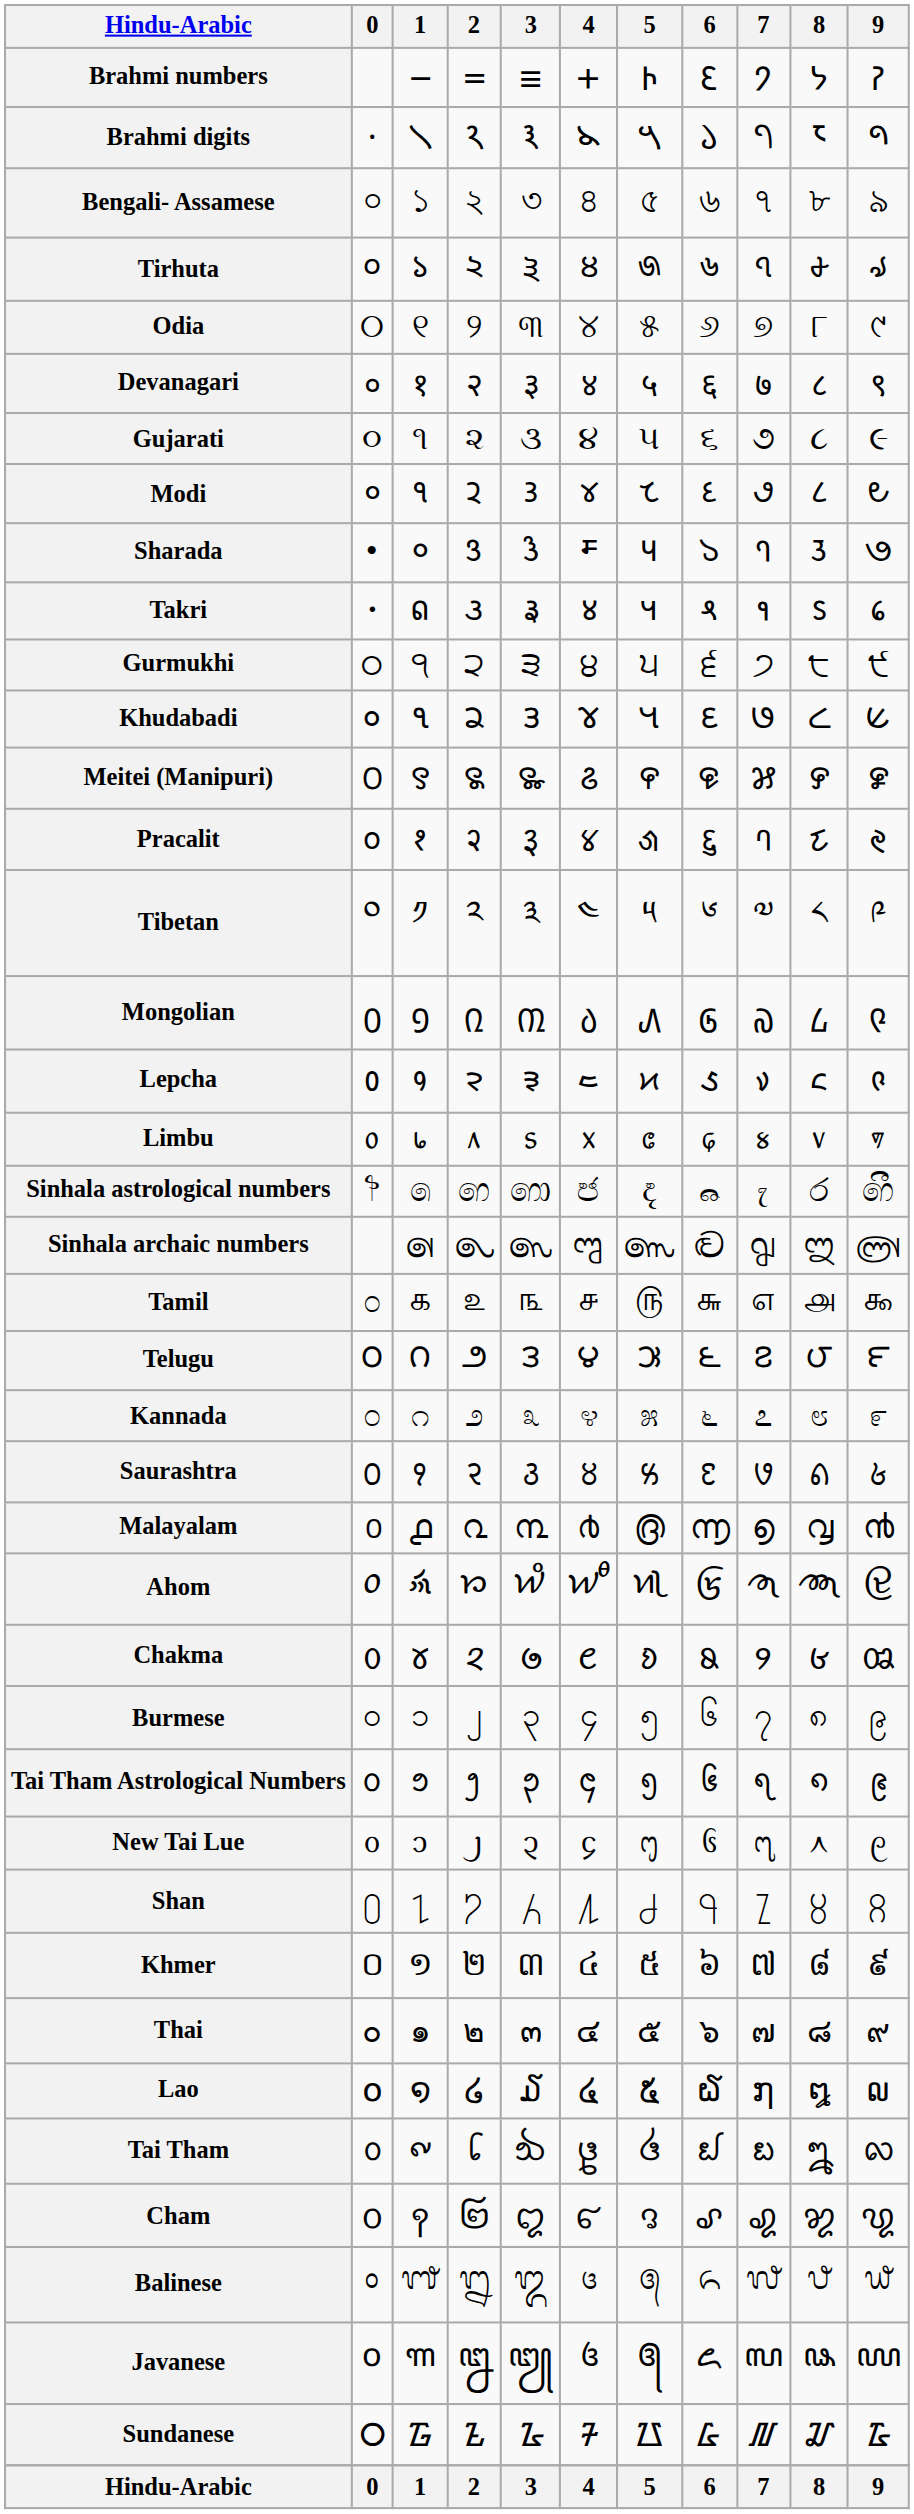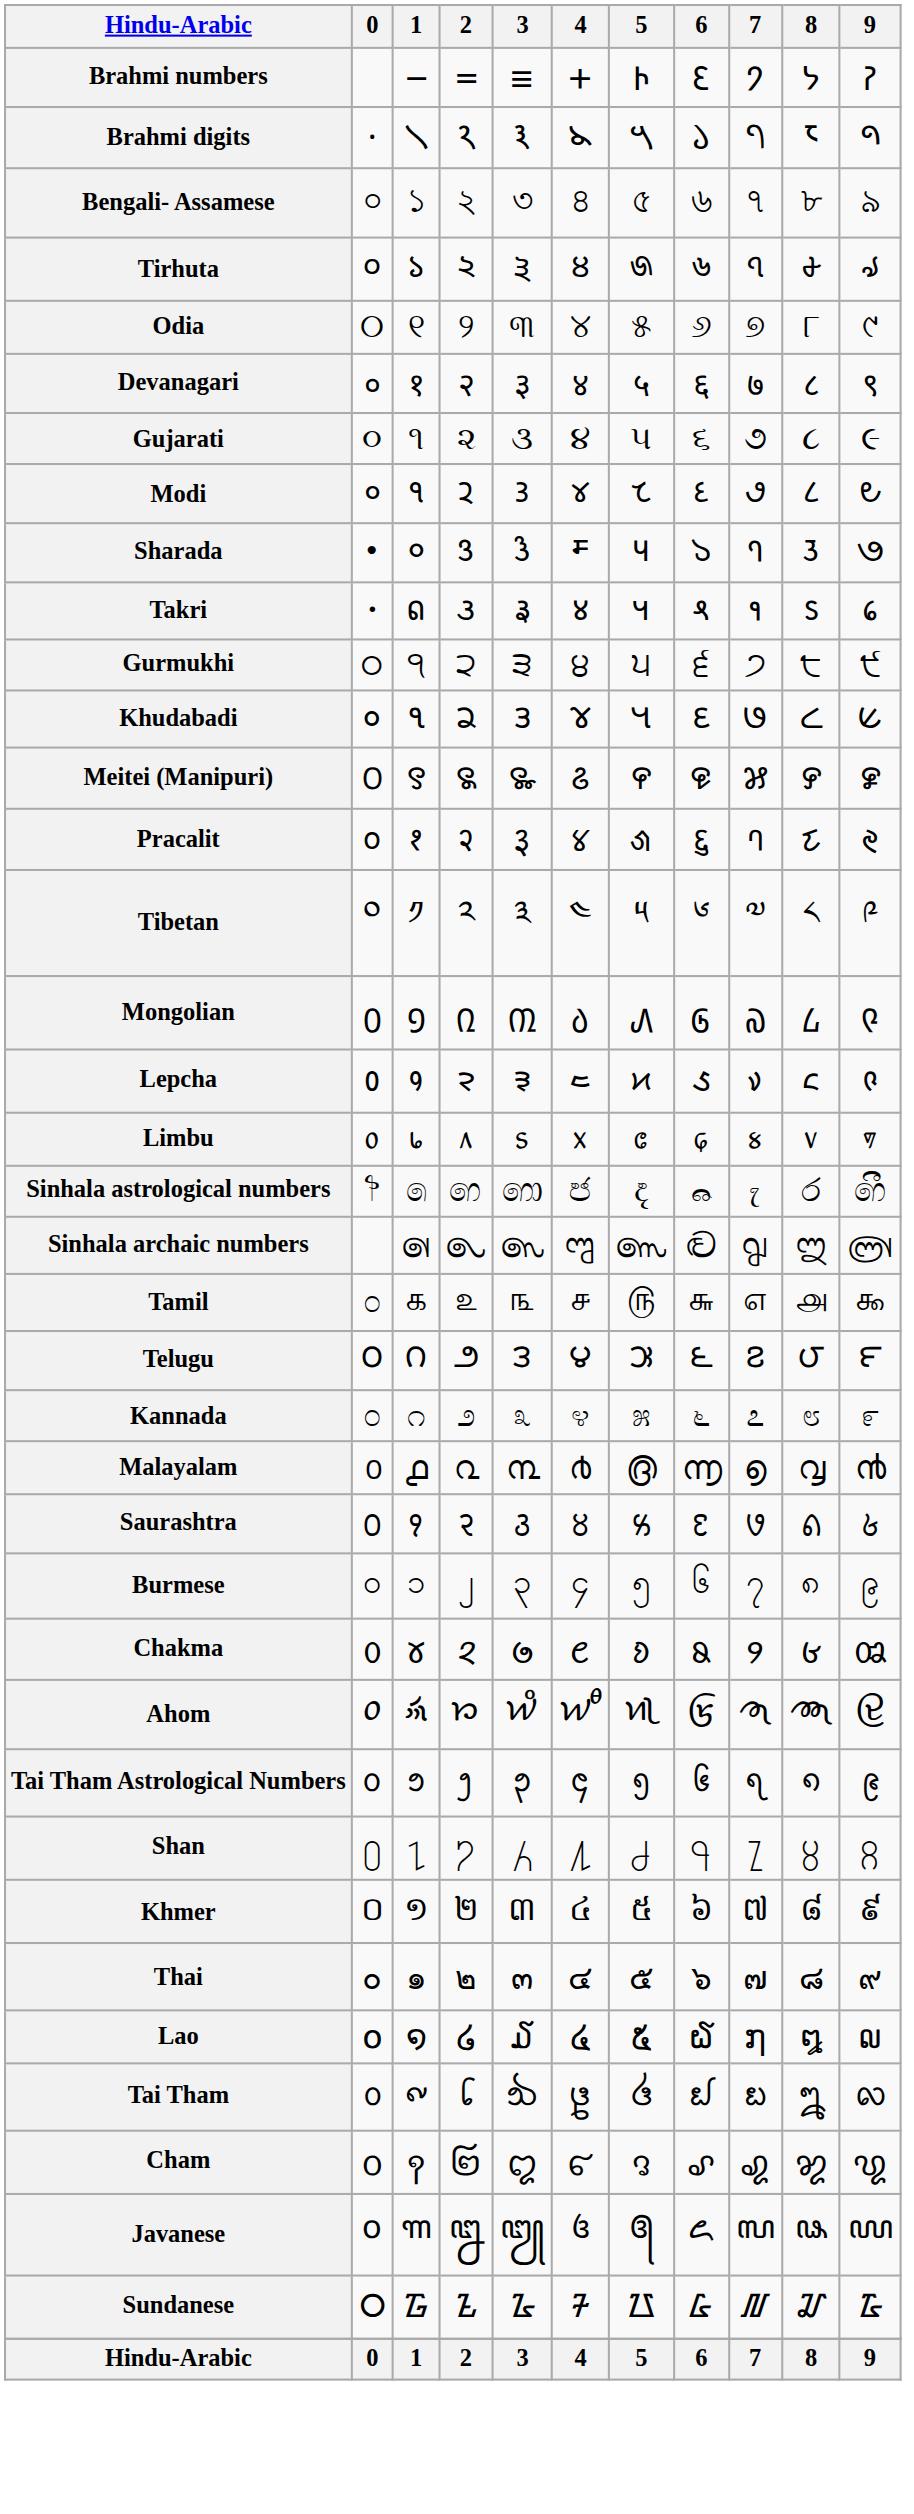rows swapped: (178, 1527) <-> (178, 1471)
rows swapped: (178, 1588) <-> (178, 1717)
- row: (178, 1842)
- row: (178, 2284)
